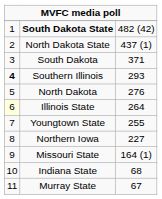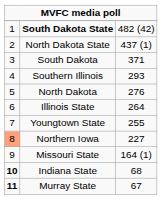(12, 76) bold -> (12, 76) normal
(12, 107) lightyellow background -> (12, 107) no background
(12, 139) no background -> (12, 139) lightsalmon background
(12, 170) normal -> (12, 170) bold
(12, 186) normal -> (12, 186) bold
